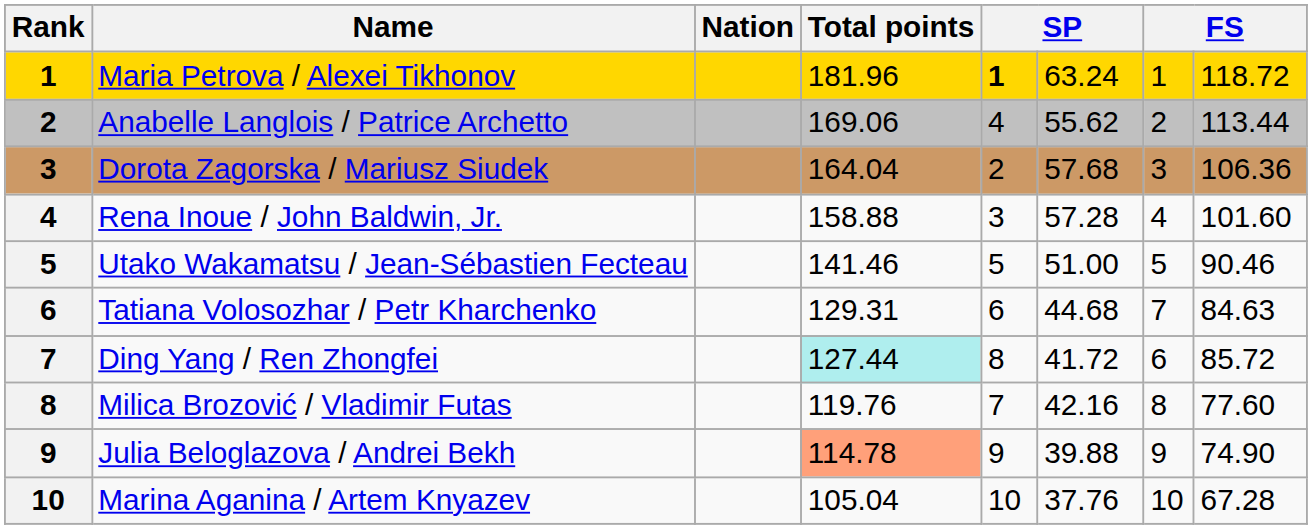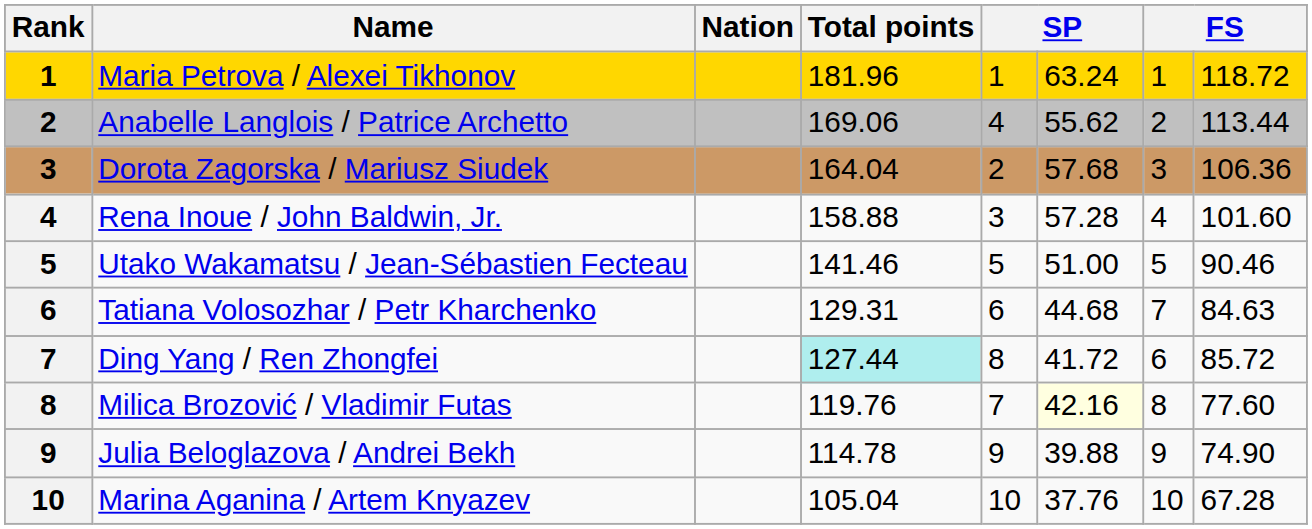(996, 75) bold -> (996, 75) normal
(1082, 405) no background -> (1082, 405) lightyellow background
(852, 452) lightsalmon background -> (852, 452) no background
